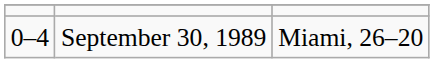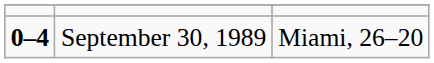(30, 36) normal -> (30, 36) bold
